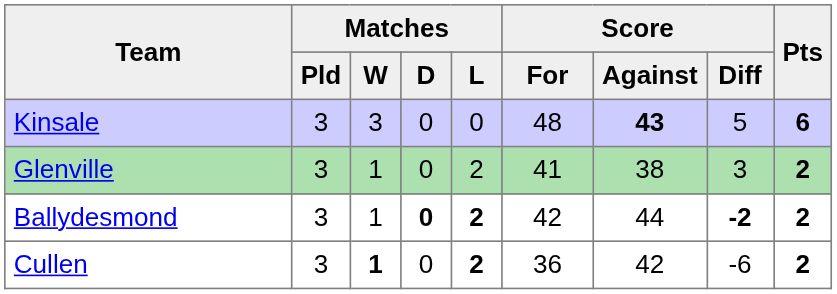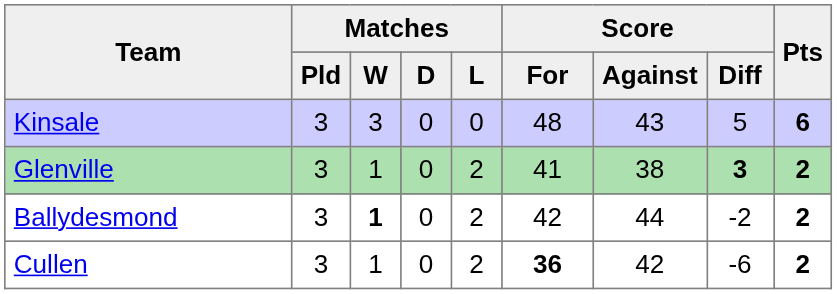(650, 122) bold -> (650, 122) normal
(740, 169) normal -> (740, 169) bold
(375, 217) normal -> (375, 217) bold
(426, 217) bold -> (426, 217) normal
(477, 217) bold -> (477, 217) normal
(740, 217) bold -> (740, 217) normal
(375, 264) bold -> (375, 264) normal
(477, 264) bold -> (477, 264) normal
(547, 264) normal -> (547, 264) bold
